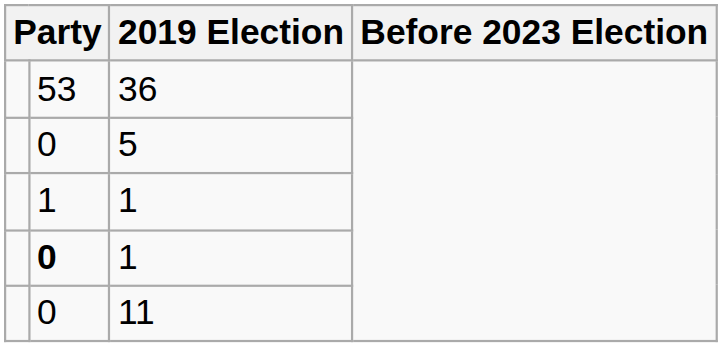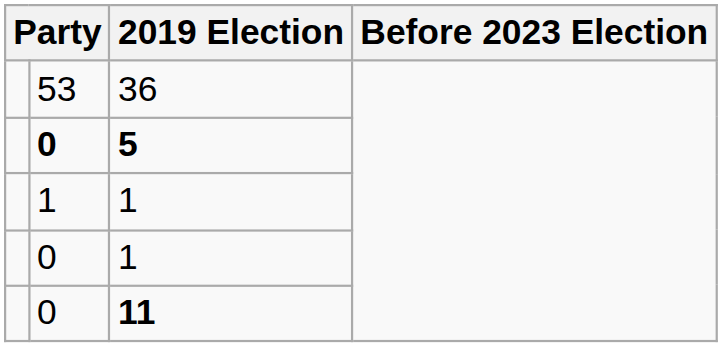(47, 144) normal -> (47, 144) bold
(128, 144) normal -> (128, 144) bold
(47, 256) bold -> (47, 256) normal
(136, 312) normal -> (137, 312) bold
